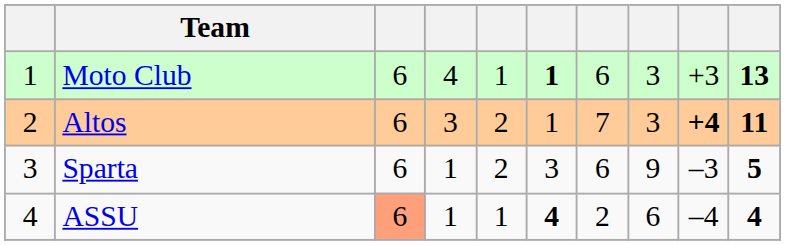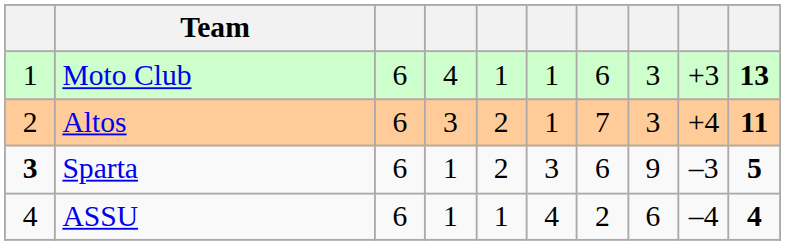(552, 74) bold -> (552, 74) normal
(704, 121) bold -> (704, 121) normal
(30, 168) normal -> (30, 168) bold
(400, 215) lightsalmon background -> (400, 215) no background
(552, 215) bold -> (552, 215) normal
